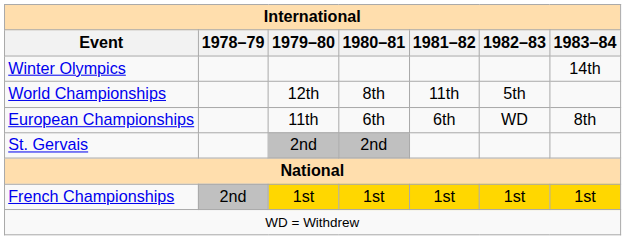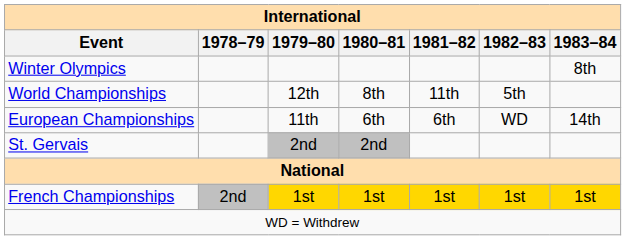(585, 68) 14th -> (585, 68) 8th
(585, 119) 8th -> (585, 119) 14th
